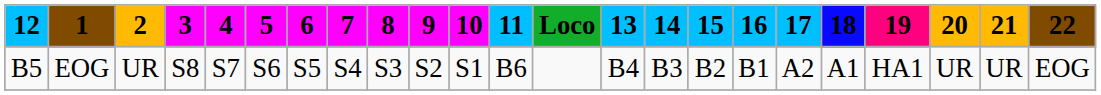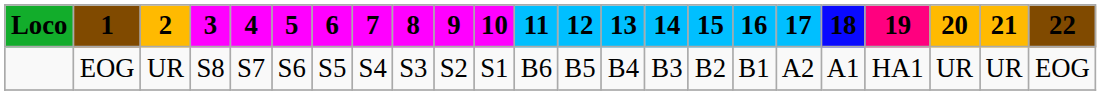columns swapped: (567, 25) <-> (27, 25)
